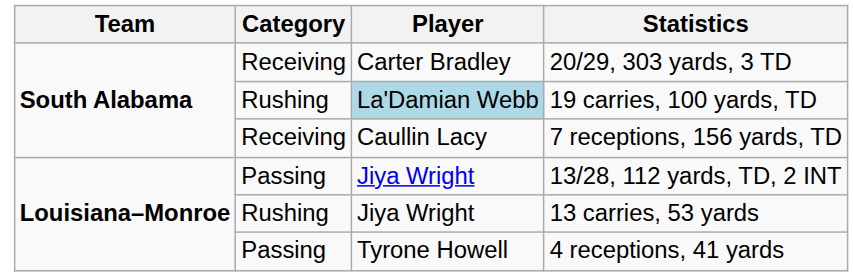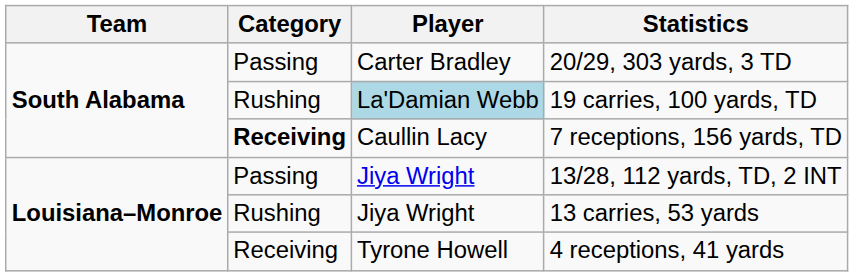(294, 62) Receiving -> (276, 62) Passing
(294, 137) normal -> (290, 137) bold
(284, 251) Passing -> (286, 251) Receiving
